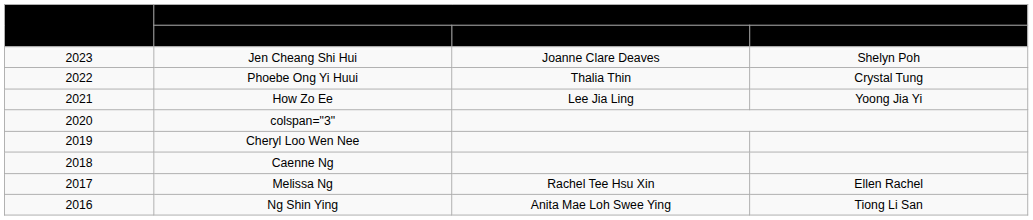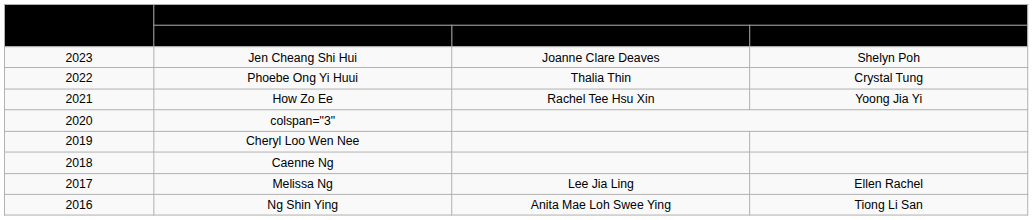(601, 99) Lee Jia Ling -> (601, 99) Rachel Tee Hsu Xin
(601, 183) Rachel Tee Hsu Xin -> (601, 183) Lee Jia Ling
